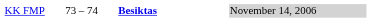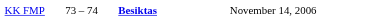(273, 11) lightgrey background -> (273, 11) no background
